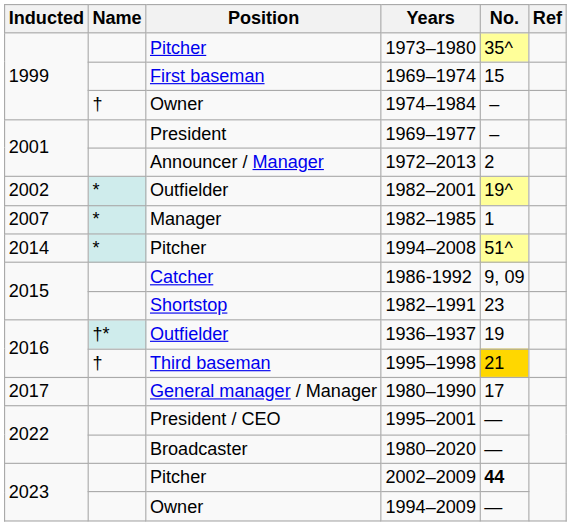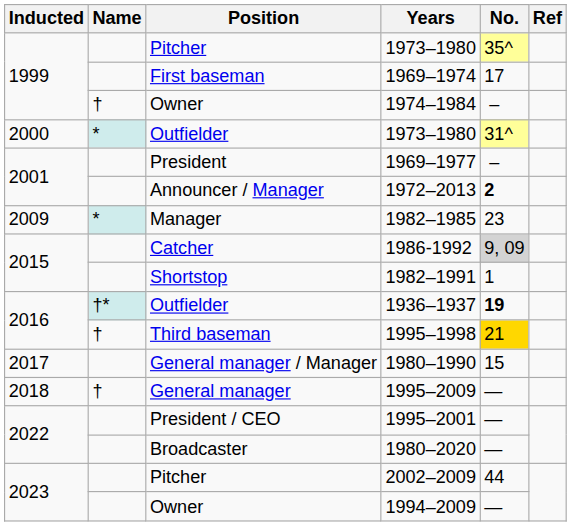(494, 76) 15 -> (494, 76) 17
+ row: (189, 133)
(489, 162) normal -> (489, 190) bold
- row: (189, 190)
(29, 219) 2007 -> (29, 219) 2009
(489, 219) 1 -> (494, 219) 23
- row: (178, 248)
(504, 276) no background -> (504, 248) lightgrey background
(494, 305) 23 -> (489, 276) 1
(494, 334) normal -> (494, 305) bold
(494, 391) 17 -> (494, 362) 15
+ row: (220, 391)
(494, 477) bold -> (494, 477) normal
